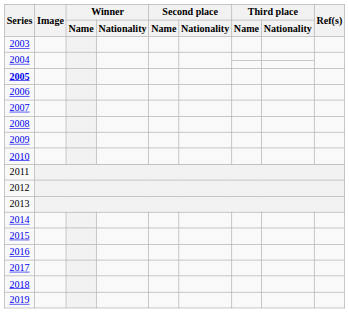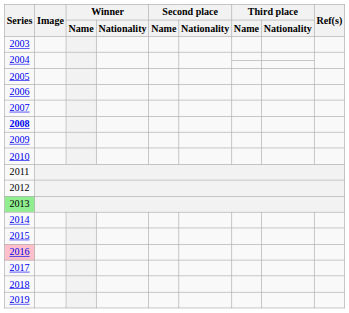(20, 76) bold -> (20, 76) normal
(20, 124) normal -> (20, 124) bold
(20, 204) no background -> (20, 204) lightgreen background
(20, 252) no background -> (20, 252) pink background
